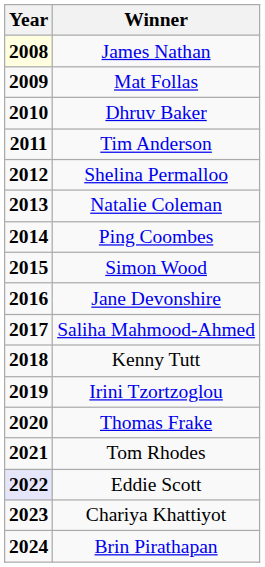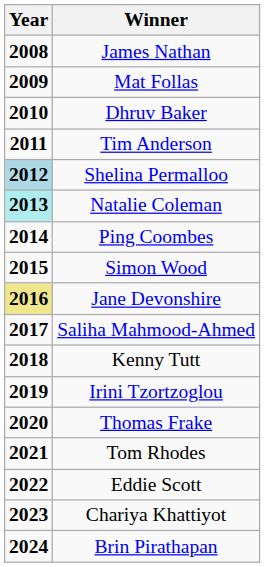(29, 50) lightyellow background -> (29, 50) no background
(29, 174) no background -> (29, 174) lightblue background
(29, 205) no background -> (29, 205) paleturquoise background
(29, 298) no background -> (29, 298) khaki background
(29, 484) lavender background -> (29, 484) no background
